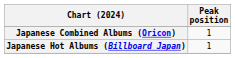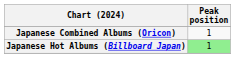(209, 46) no background -> (209, 46) lightgreen background
